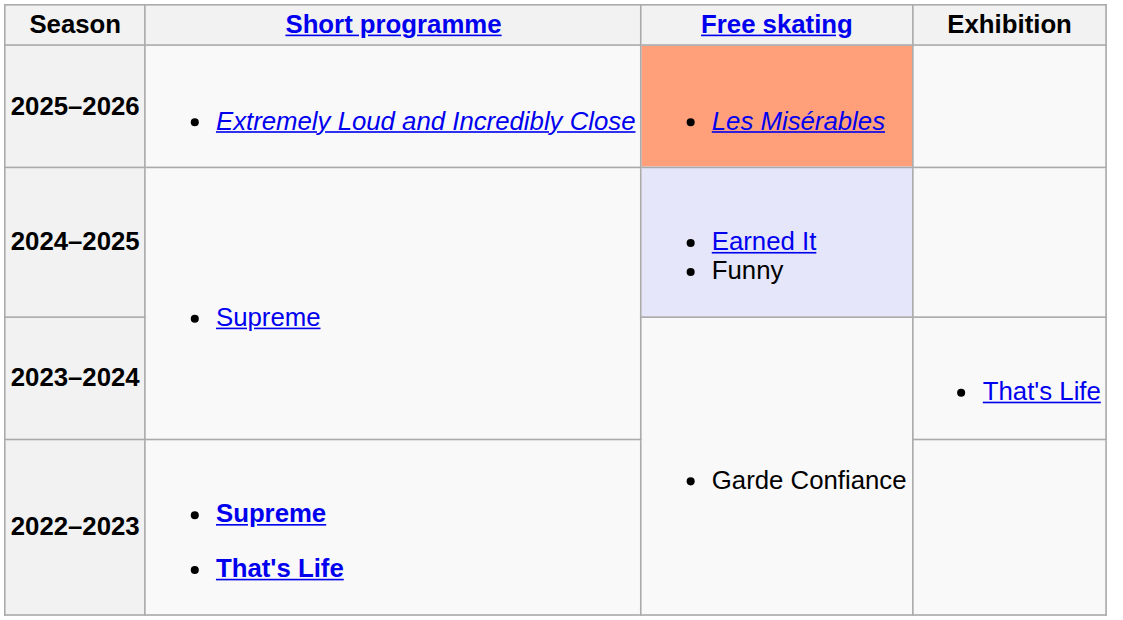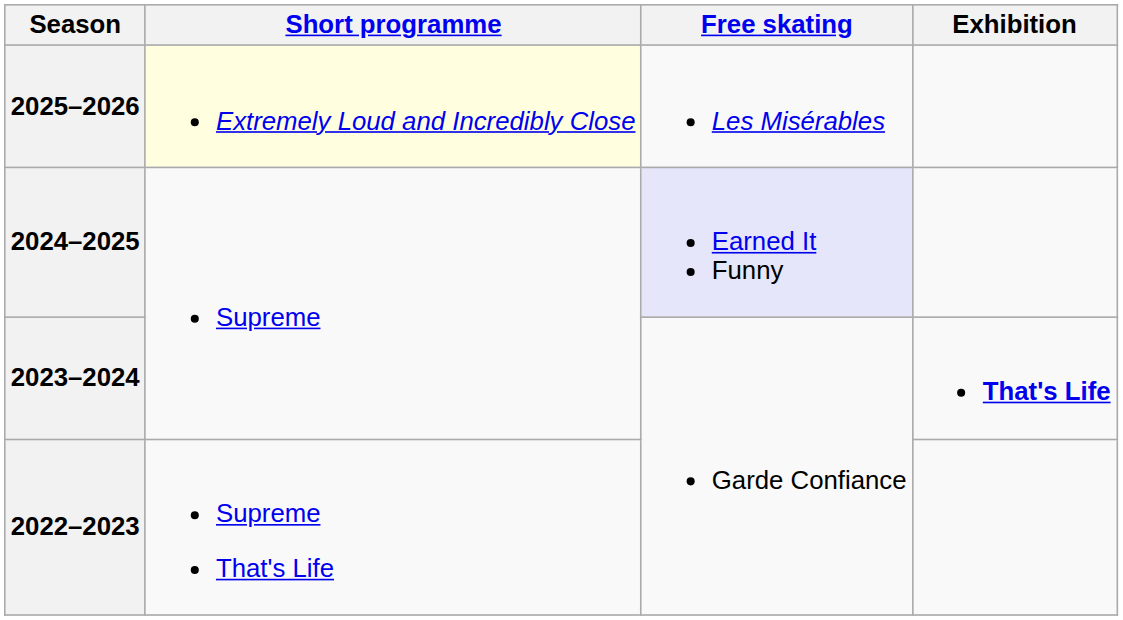(394, 121) no background -> (394, 121) lightyellow background
(777, 121) lightsalmon background -> (777, 121) no background
(1010, 393) normal -> (1015, 393) bold
(394, 541) bold -> (394, 541) normal
